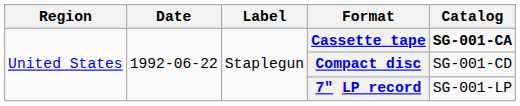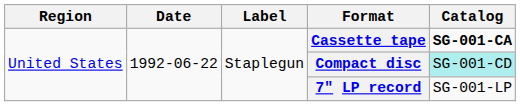(472, 64) no background -> (472, 64) paleturquoise background
